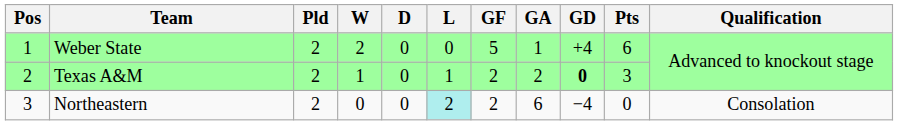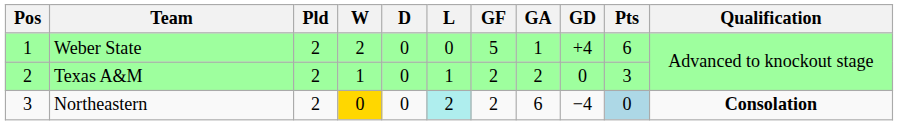(582, 76) bold -> (582, 76) normal
(360, 104) no background -> (360, 104) gold background
(627, 104) no background -> (627, 104) lightblue background
(771, 104) normal -> (771, 104) bold
